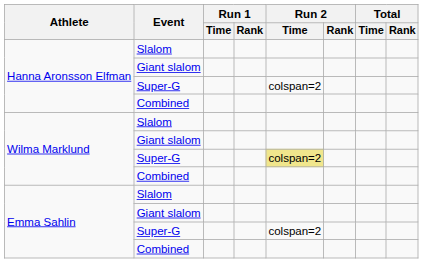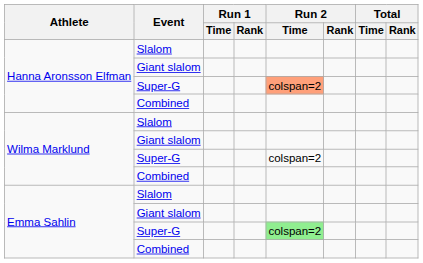(295, 86) no background -> (295, 86) lightsalmon background
(295, 158) khaki background -> (295, 158) no background
(295, 231) no background -> (295, 231) lightgreen background
